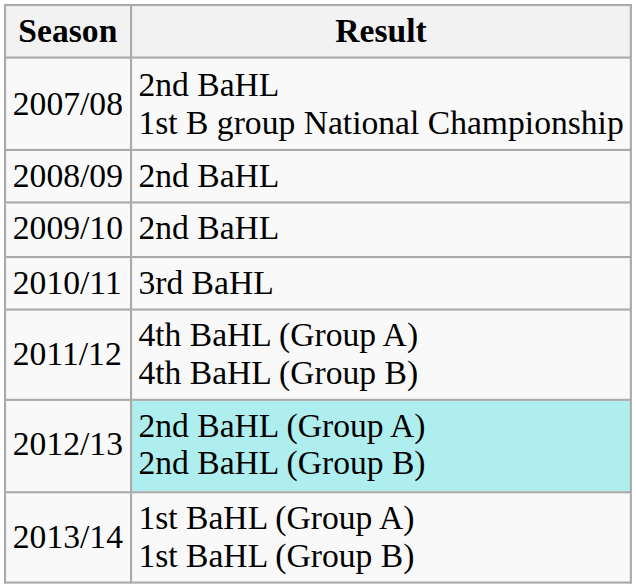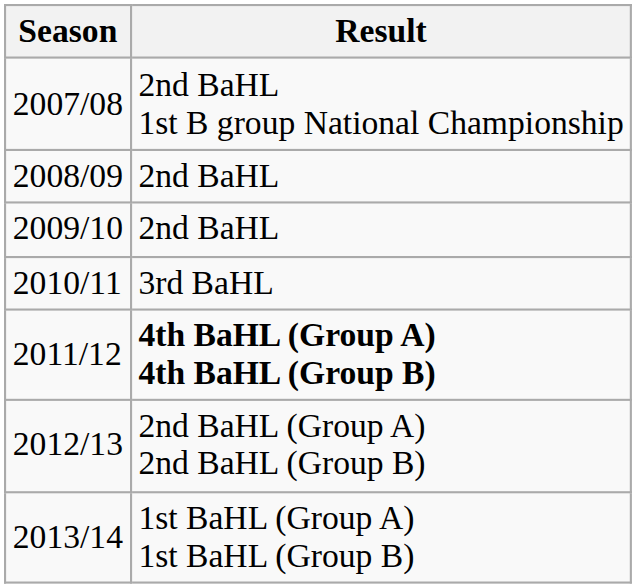(278, 354) normal -> (287, 354) bold
(282, 445) paleturquoise background -> (282, 445) no background
